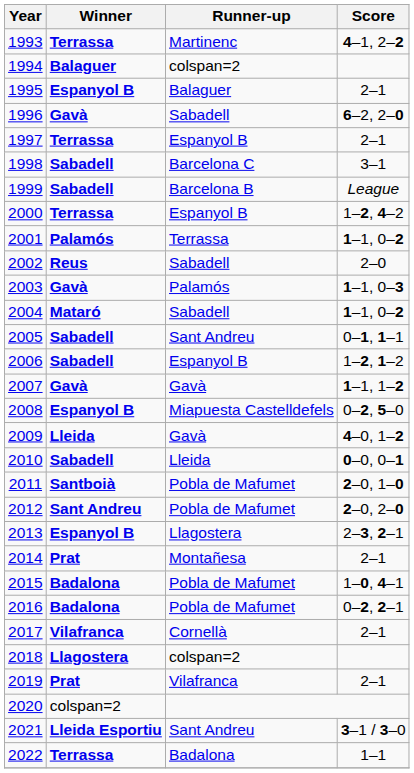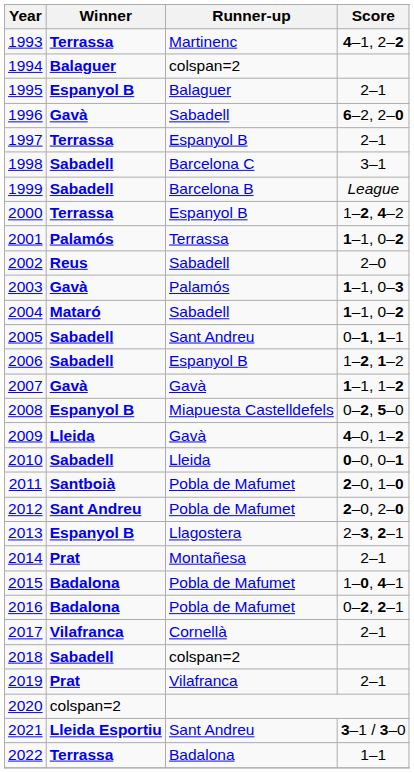(89, 656) Llagostera -> (82, 656) Sabadell
